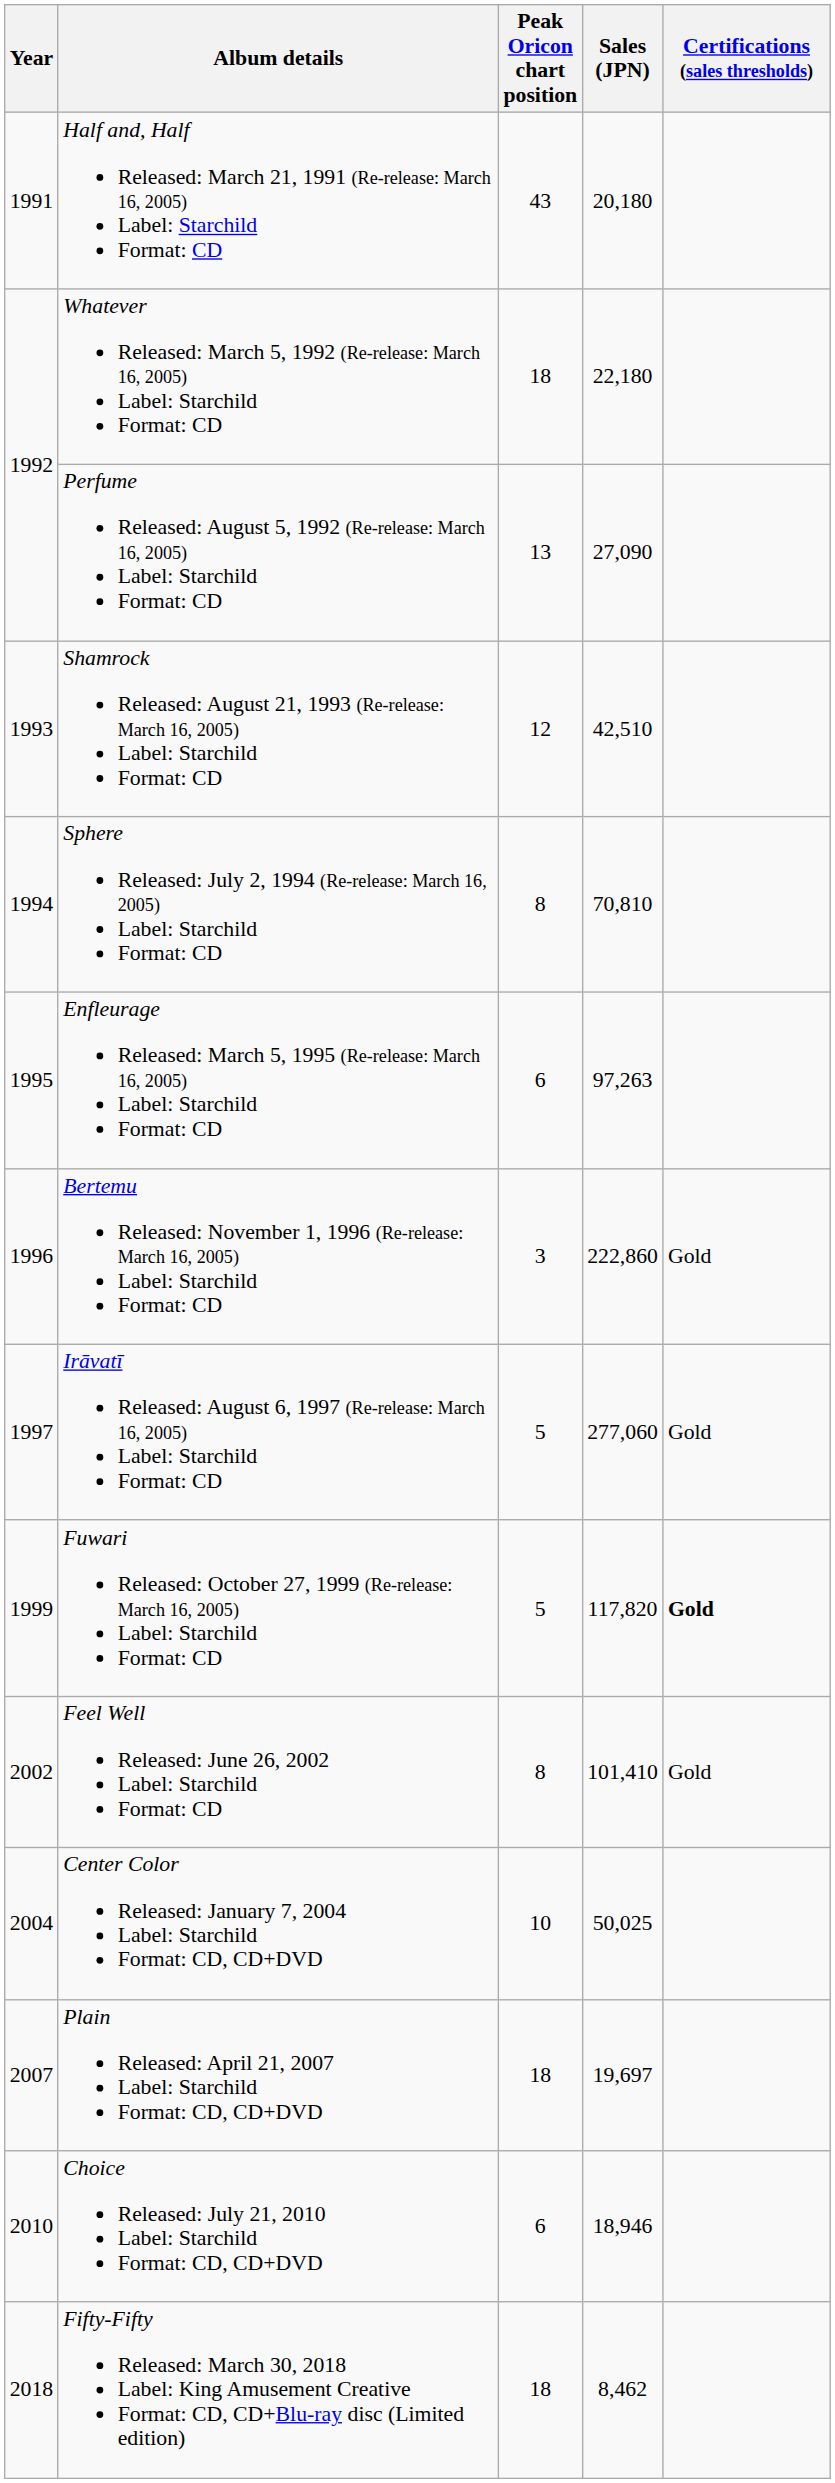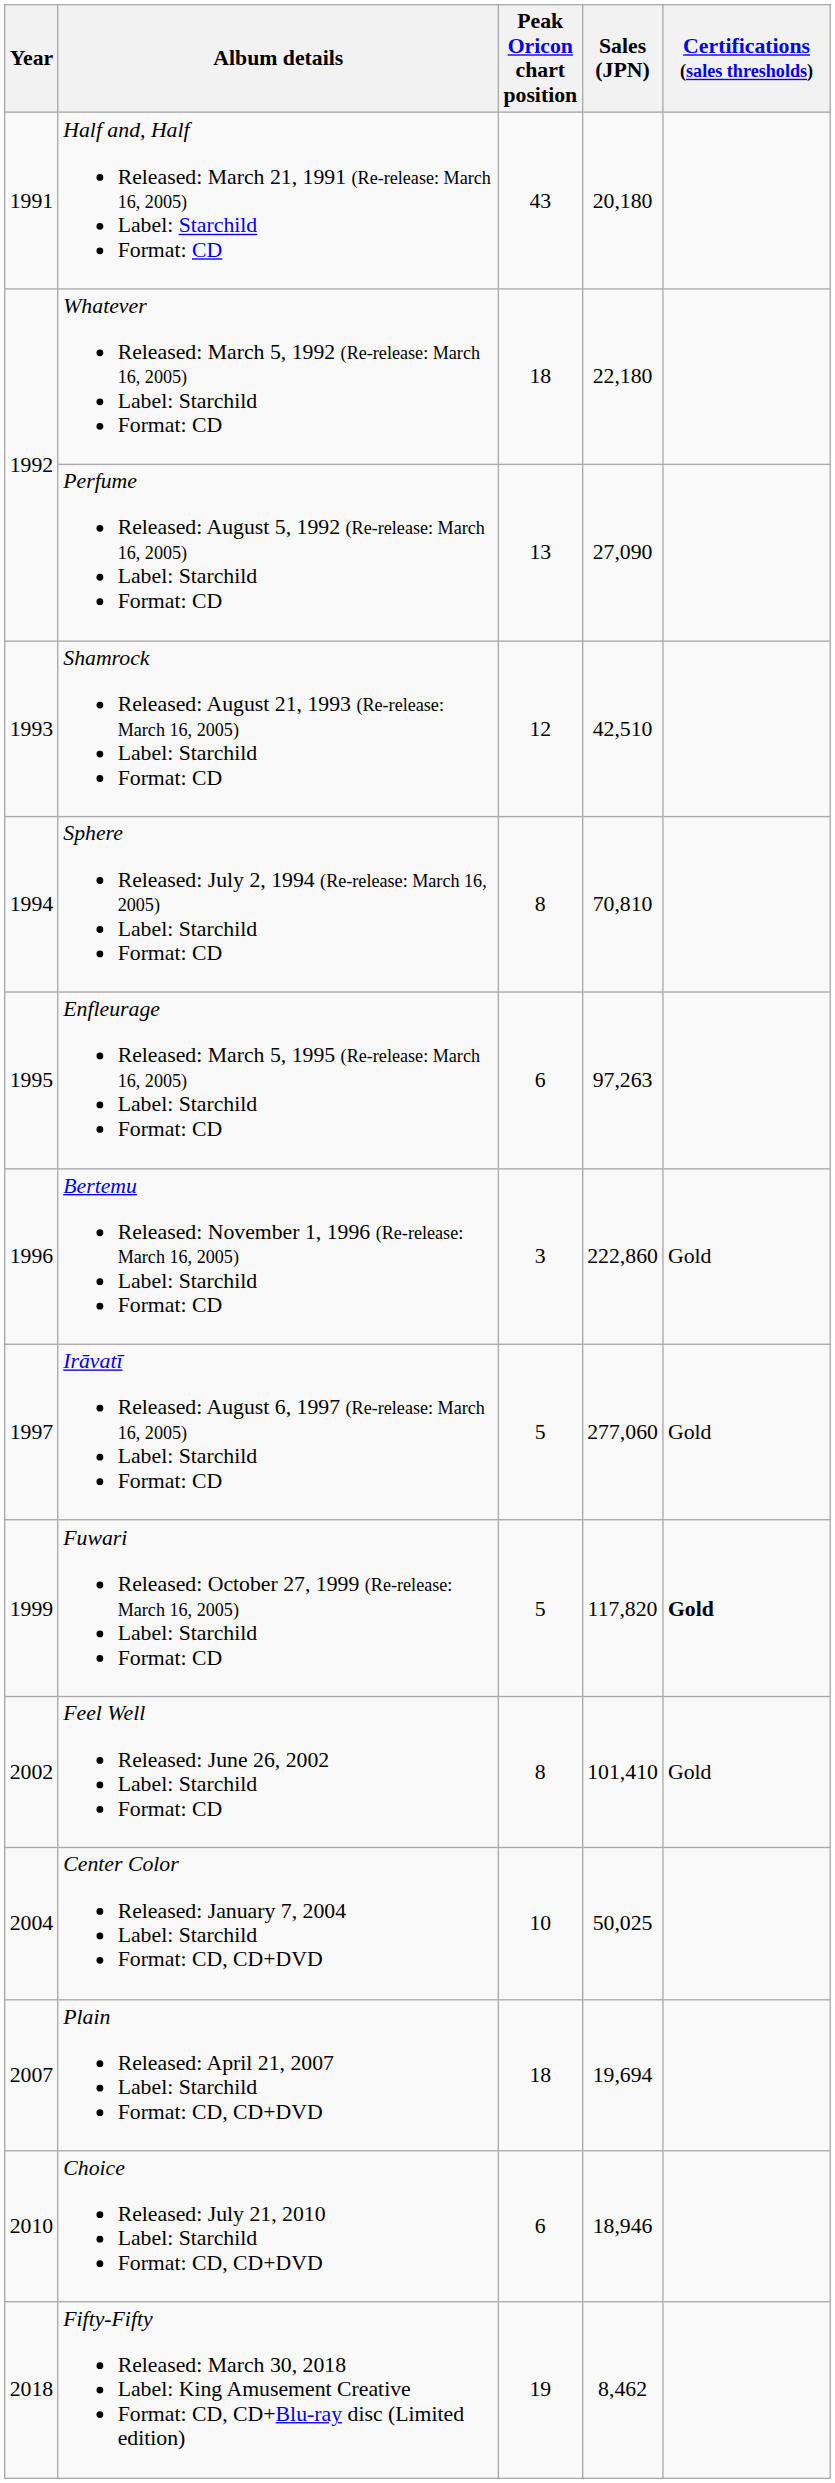(623, 2074) 19,697 -> (623, 2074) 19,694
(540, 2389) 18 -> (540, 2389) 19
